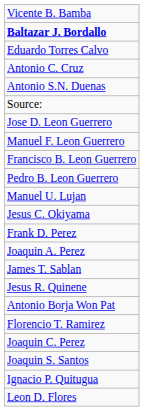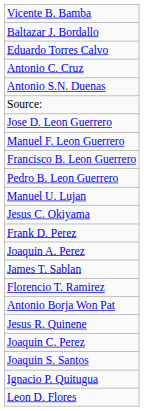(57, 31) bold -> (53, 31) normal
(47, 287) Jesus R. Quinene -> (56, 287) Florencio T. Ramirez
(56, 324) Florencio T. Ramirez -> (47, 324) Jesus R. Quinene
